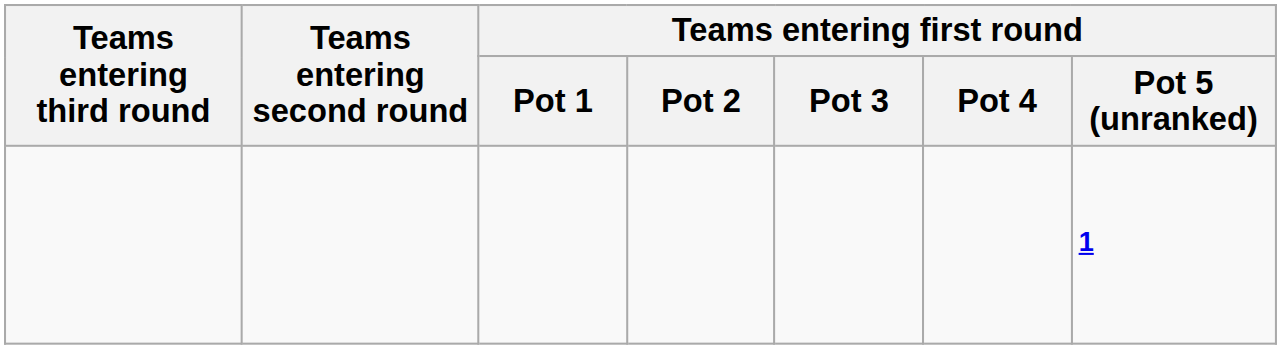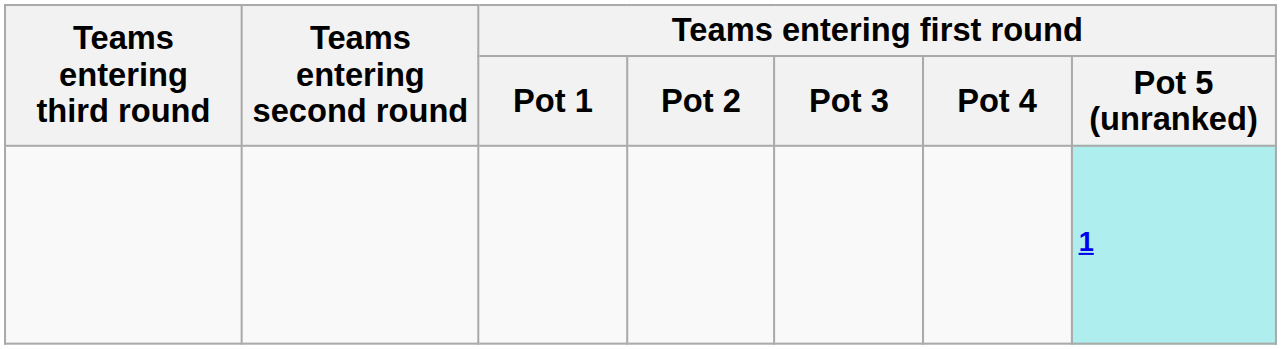(1086, 242) no background -> (1086, 242) paleturquoise background
